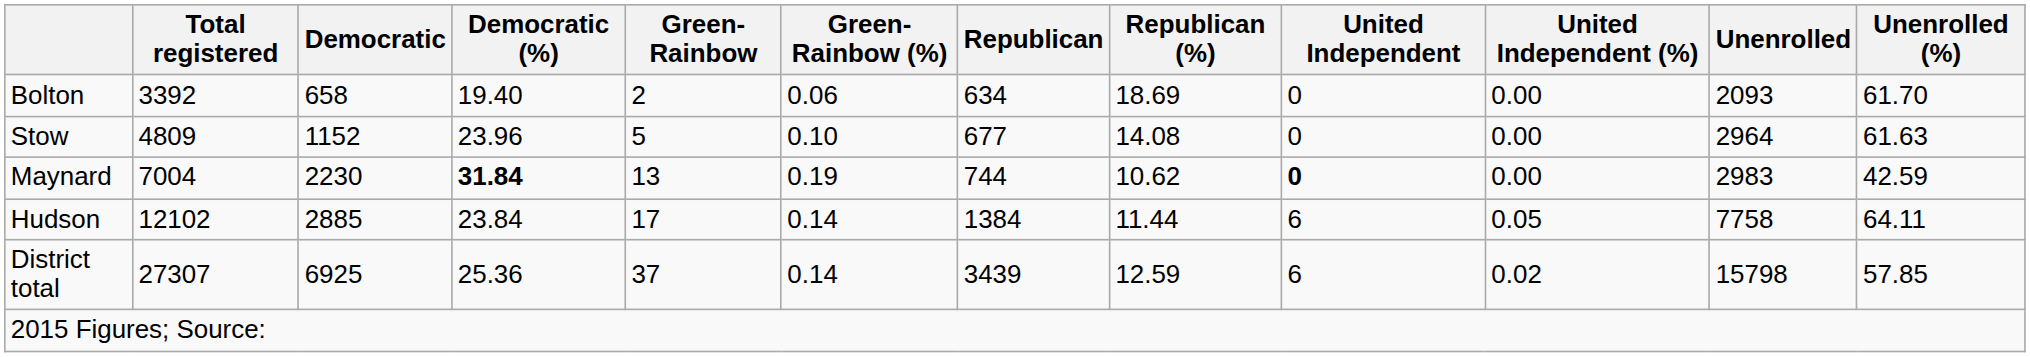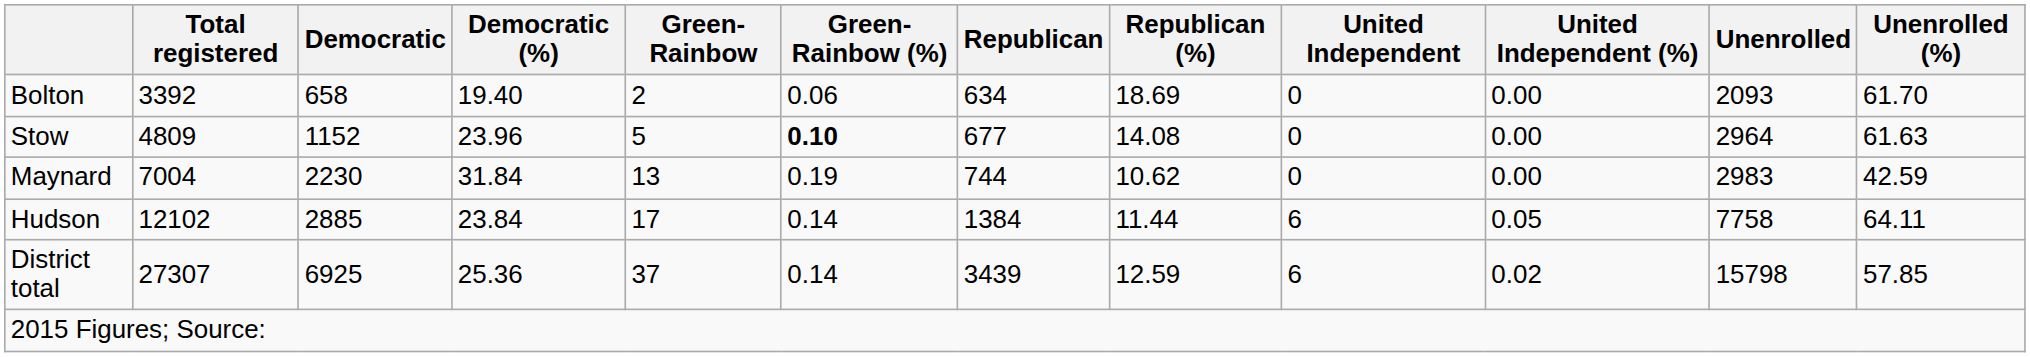(813, 136) normal -> (813, 136) bold
(490, 177) bold -> (490, 177) normal
(1295, 177) bold -> (1295, 177) normal
